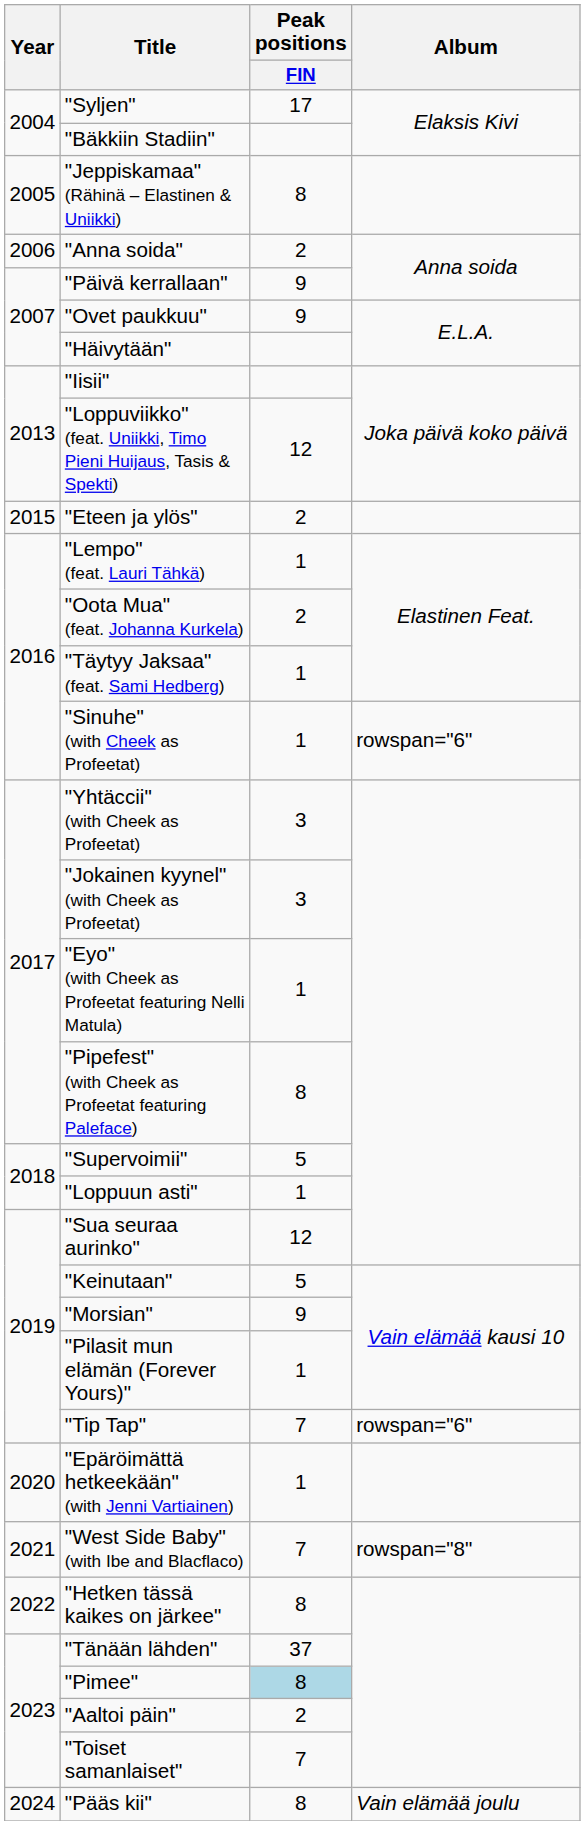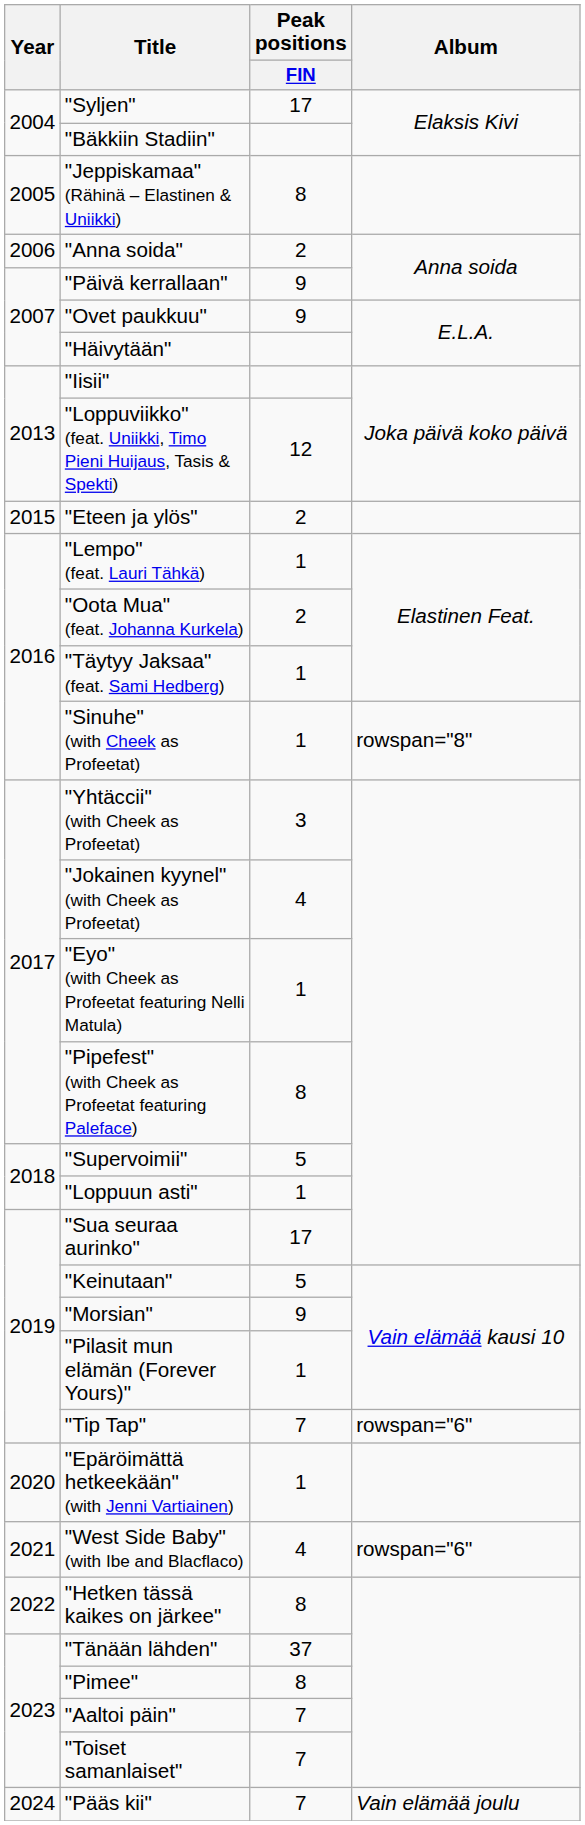(414, 740) rowspan="6" -> (414, 740) rowspan="8"
(301, 899) 3 -> (301, 899) 4
(301, 1236) 12 -> (301, 1236) 17
(301, 1549) 7 -> (301, 1549) 4
(414, 1549) rowspan="8" -> (414, 1549) rowspan="6"
(301, 1682) lightblue background -> (301, 1682) no background
(301, 1715) 2 -> (301, 1715) 7
(301, 1803) 8 -> (301, 1803) 7
